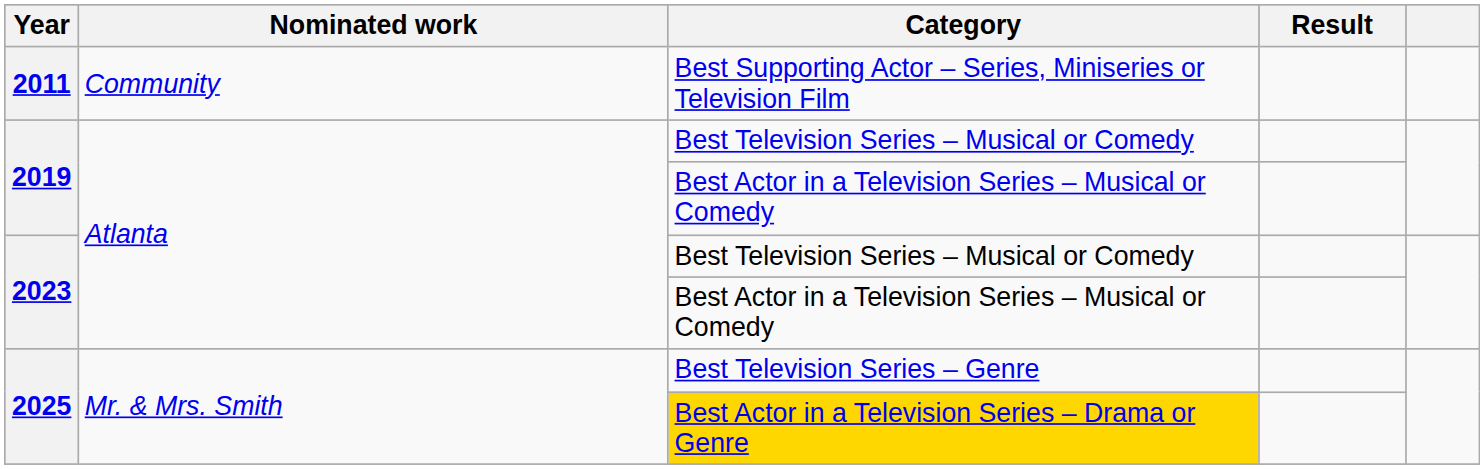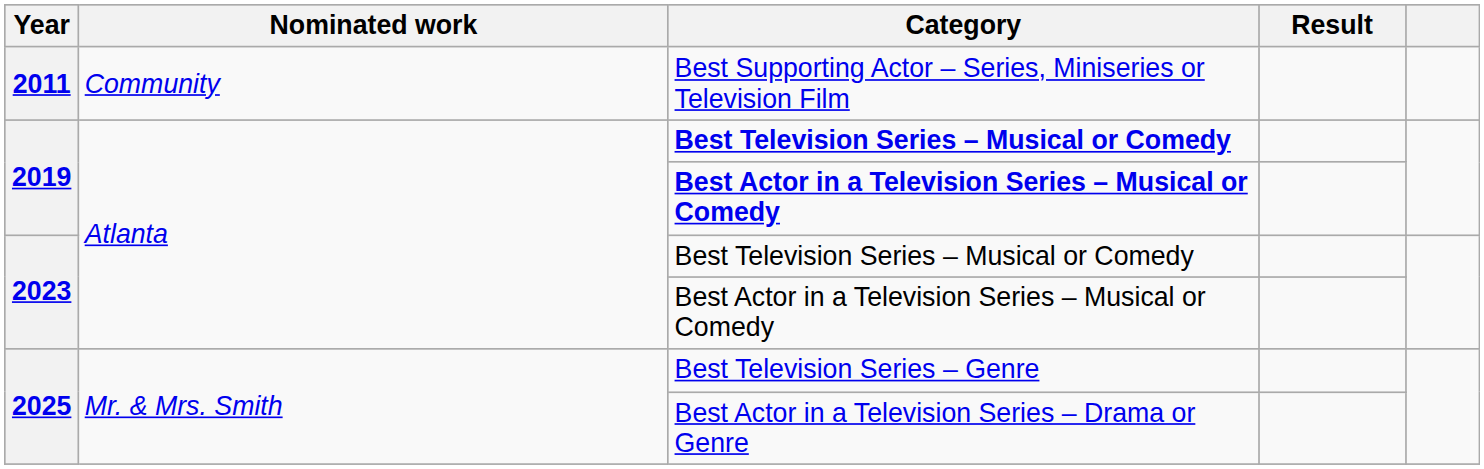(934, 140) normal -> (953, 140) bold
(940, 197) normal -> (961, 197) bold
(935, 427) gold background -> (935, 427) no background
